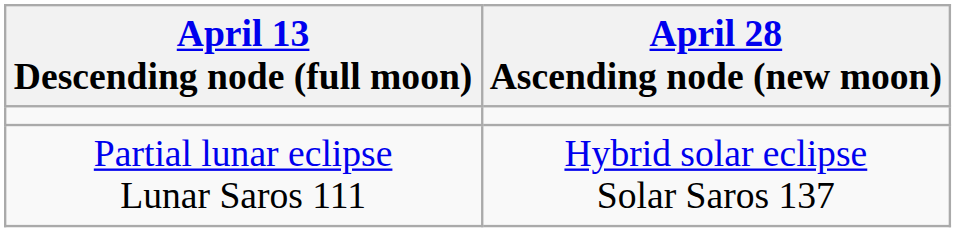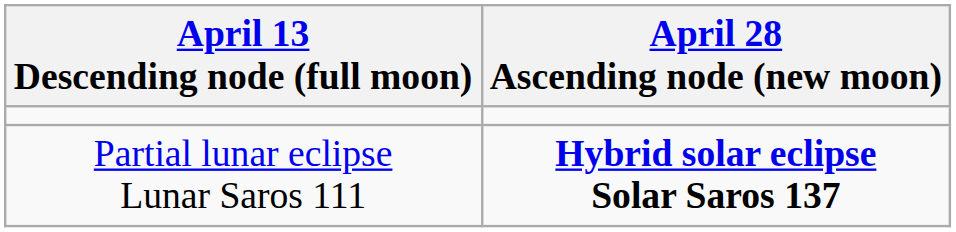(716, 174) normal -> (716, 174) bold
